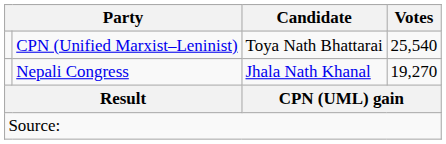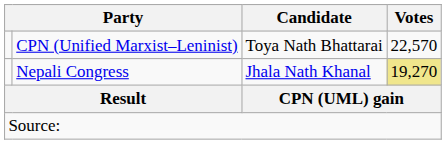(414, 44) 25,540 -> (414, 44) 22,570
(414, 71) no background -> (414, 71) khaki background
